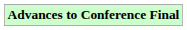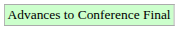(93, 15) bold -> (89, 15) normal
